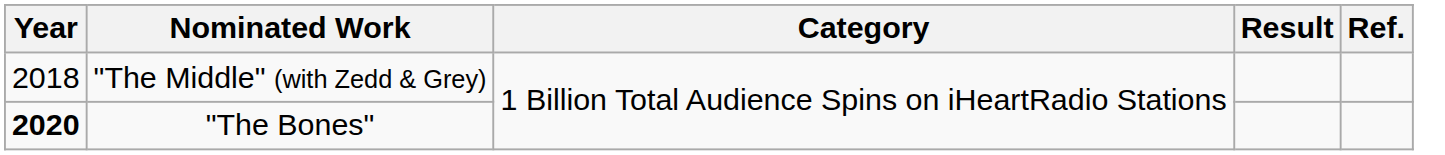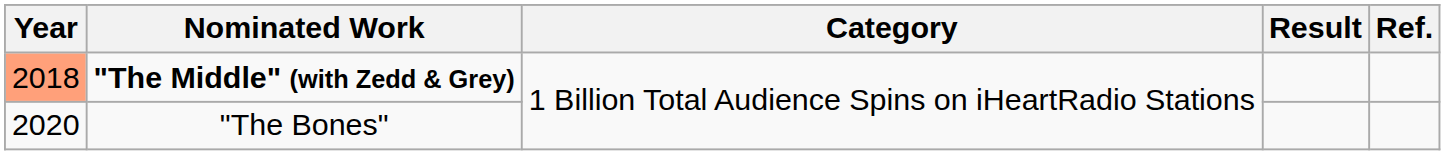(46, 76) no background -> (46, 76) lightsalmon background
(290, 76) normal -> (304, 76) bold
(46, 125) bold -> (46, 125) normal
